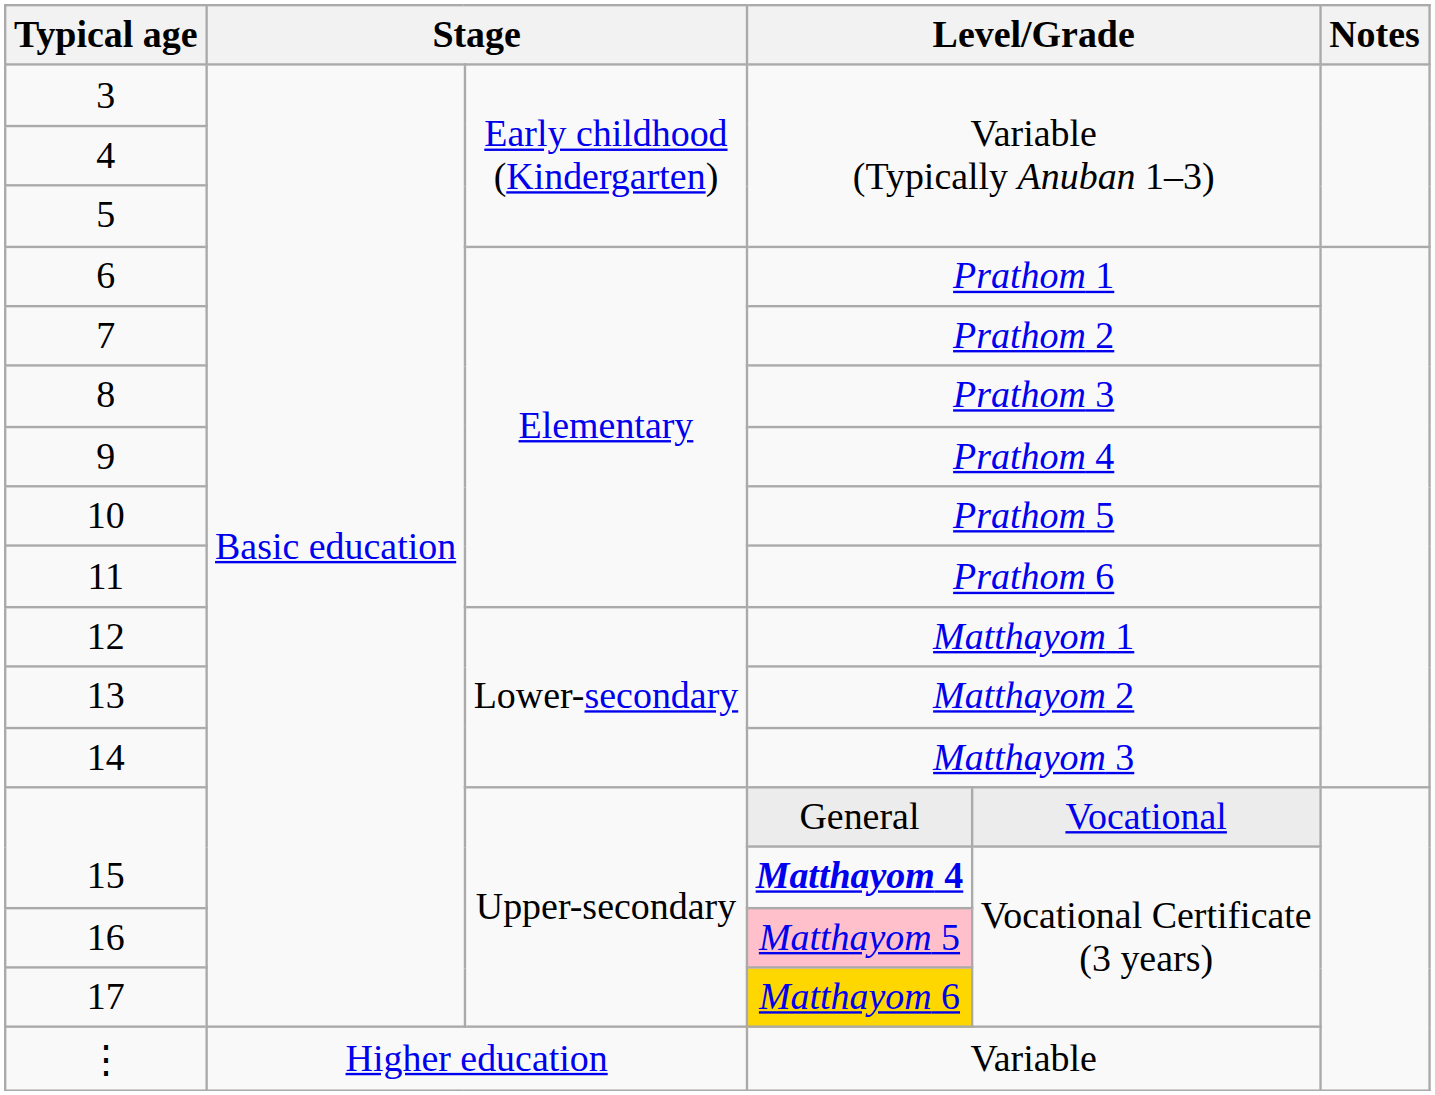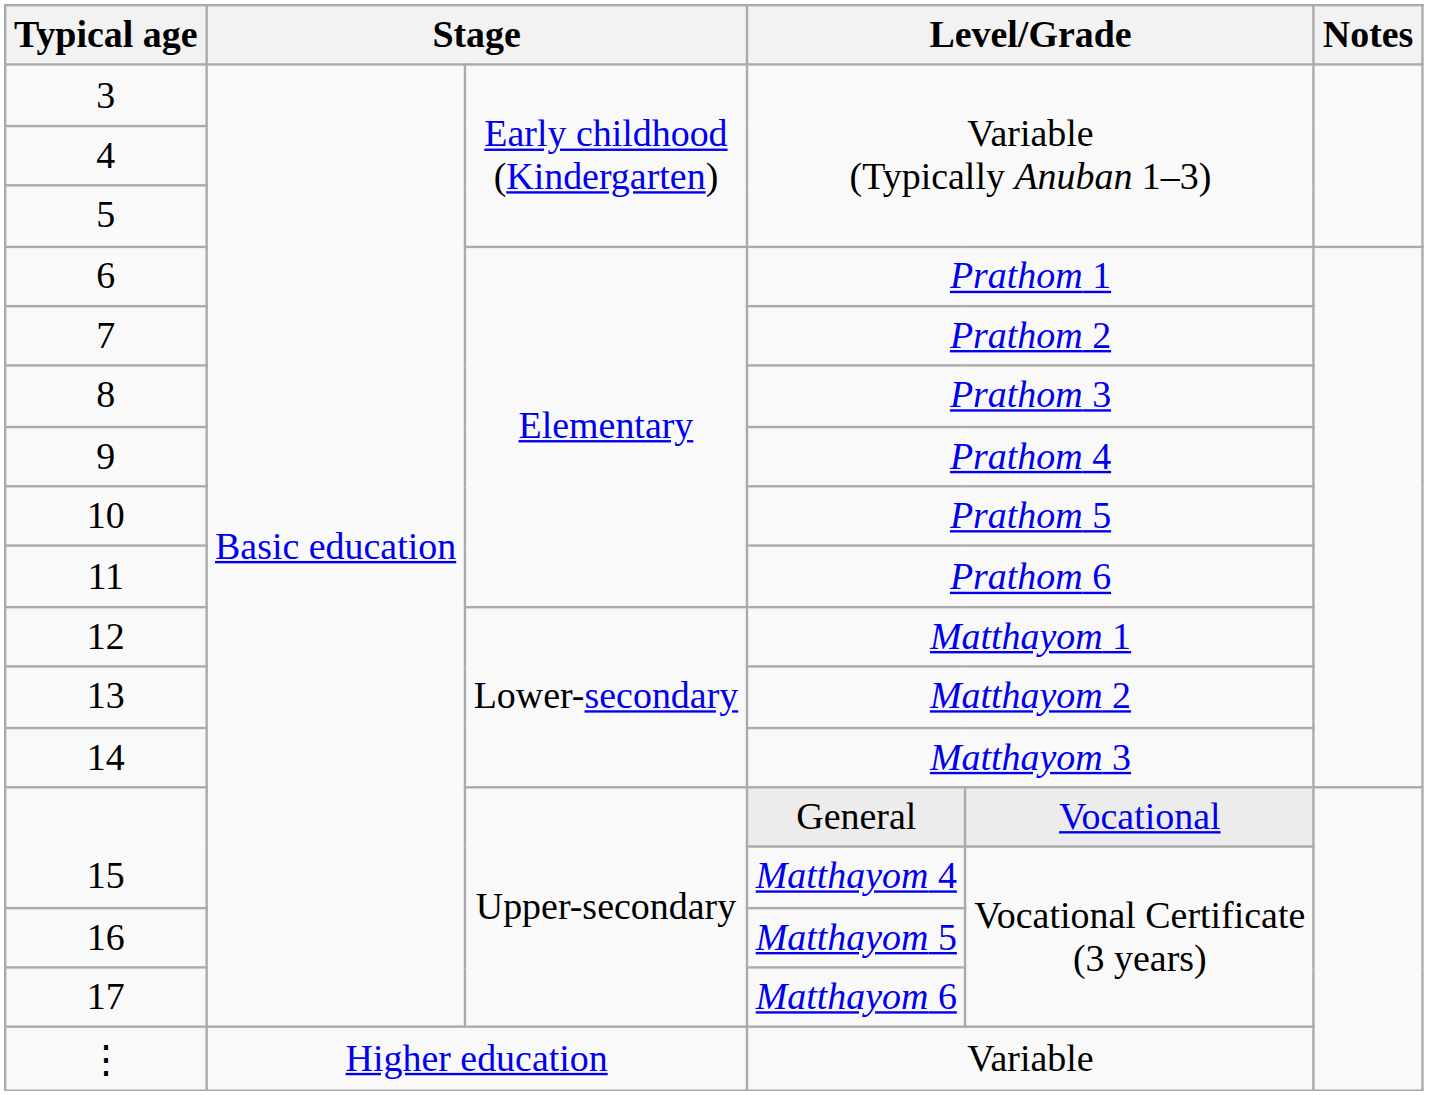(859, 876) bold -> (856, 876) normal
(859, 936) pink background -> (856, 936) no background
(859, 996) gold background -> (856, 996) no background
